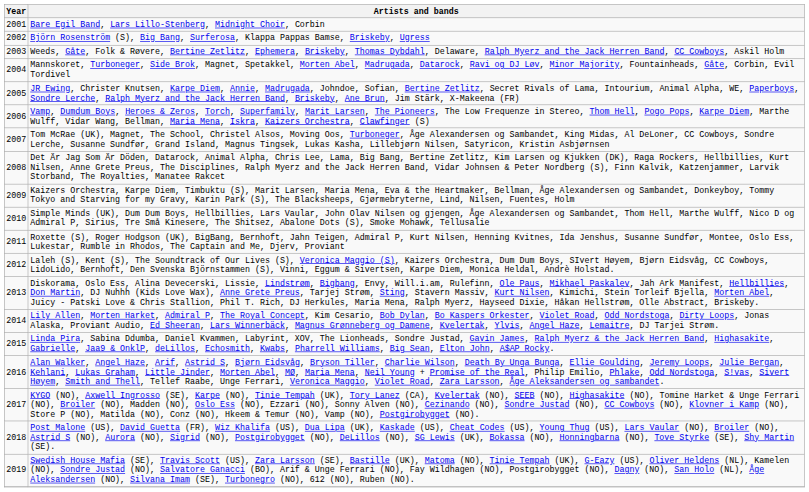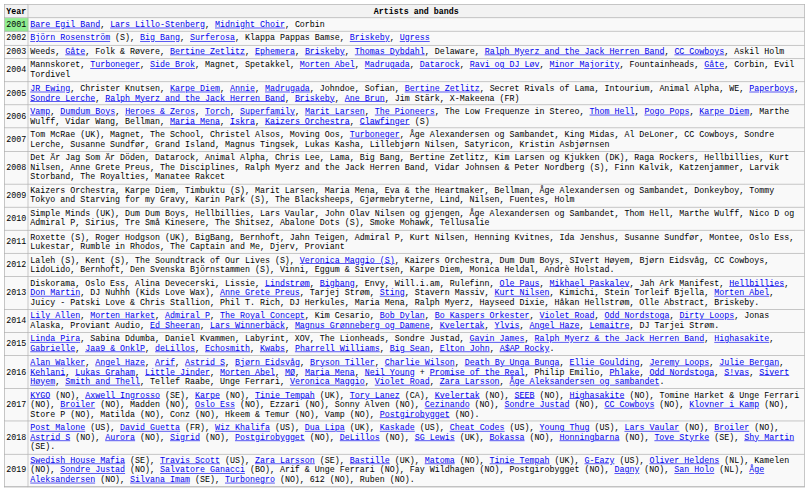(16, 25) no background -> (16, 25) lightgreen background
